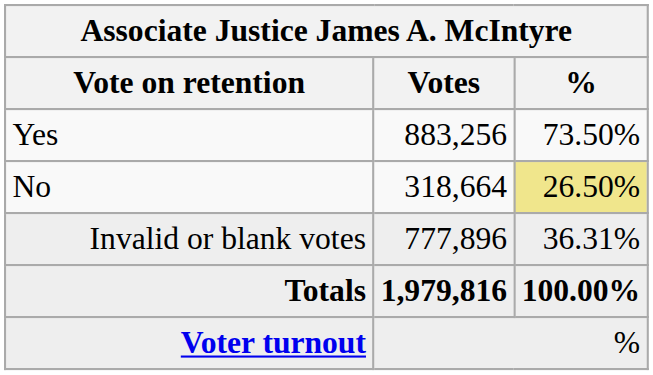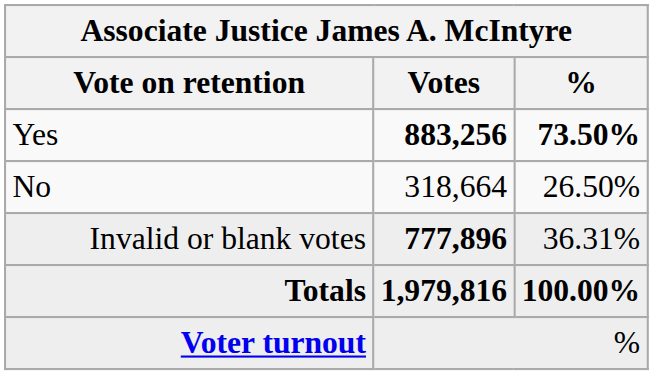(456, 135) normal -> (456, 135) bold
(591, 135) normal -> (589, 135) bold
(591, 187) khaki background -> (591, 187) no background
(456, 239) normal -> (456, 239) bold
